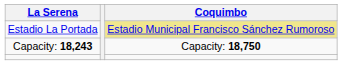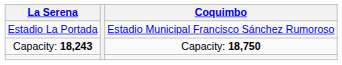(221, 29) khaki background -> (221, 29) no background
